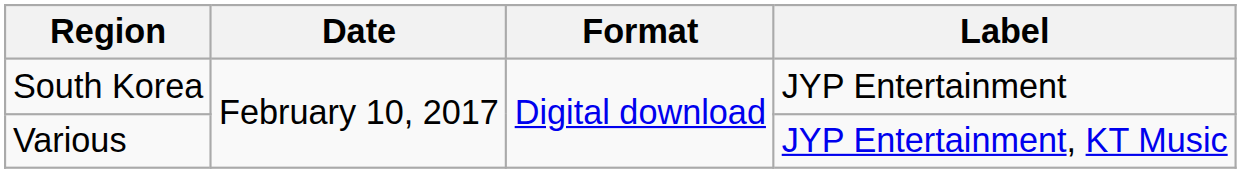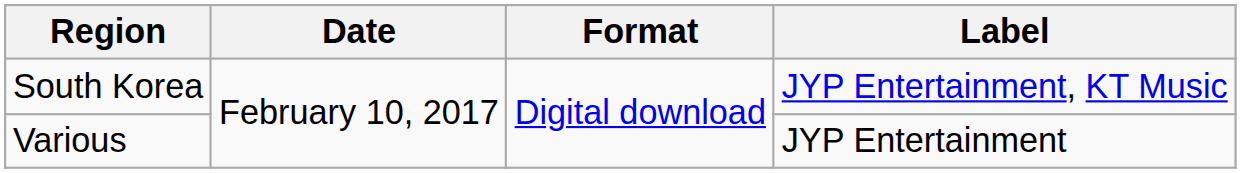(924, 85) JYP Entertainment -> (1005, 85) JYP Entertainment, KT Music
(1005, 140) JYP Entertainment, KT Music -> (924, 140) JYP Entertainment
